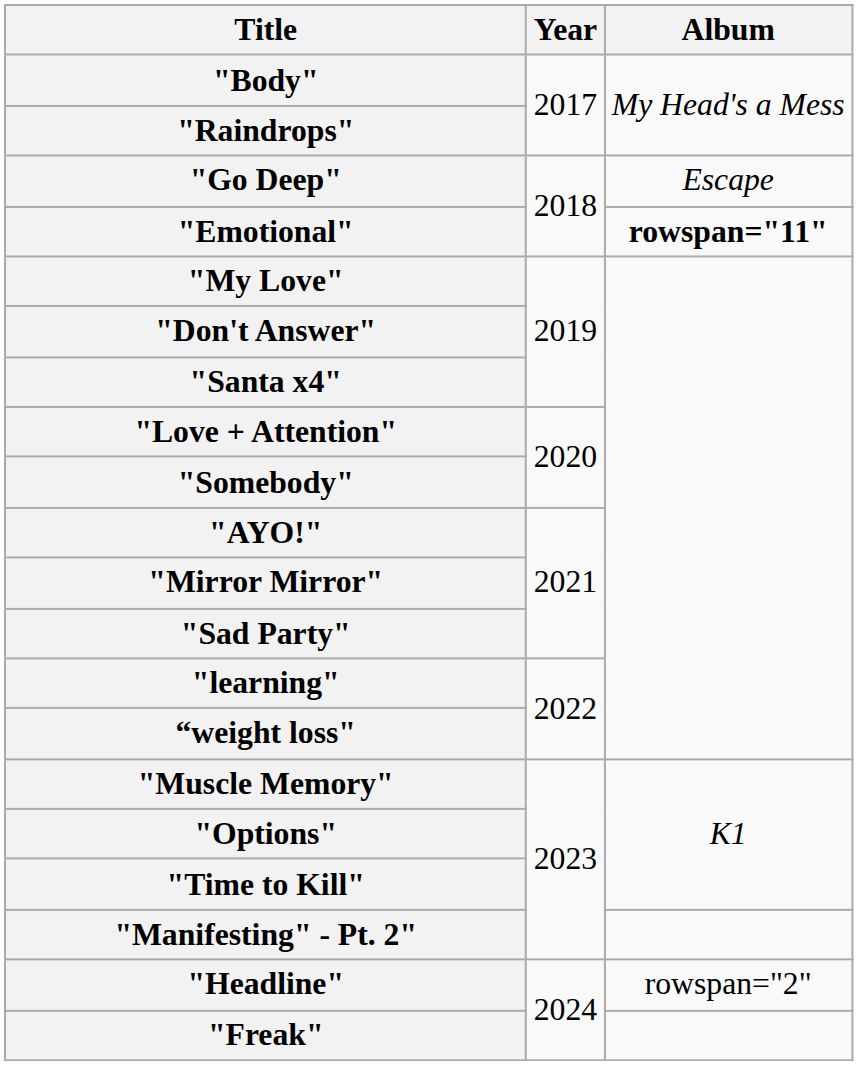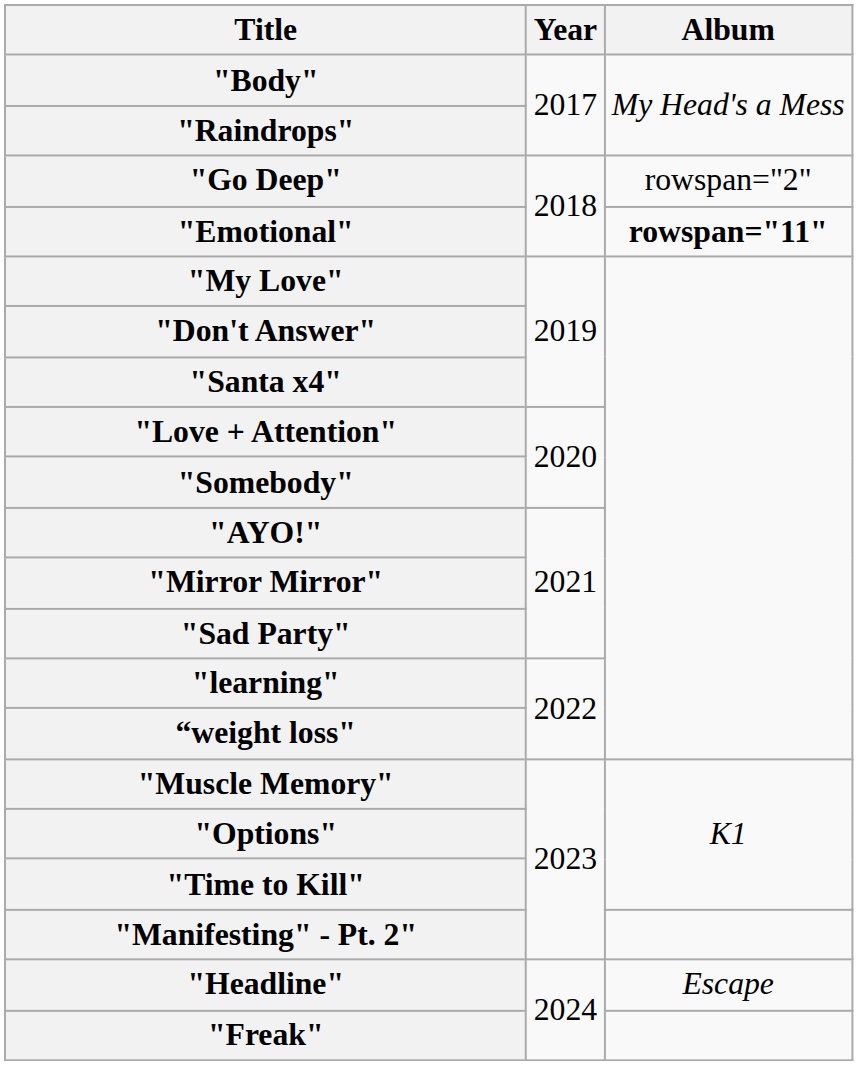(728, 180) Escape -> (728, 180) rowspan="2"
(728, 984) rowspan="2" -> (728, 984) Escape
